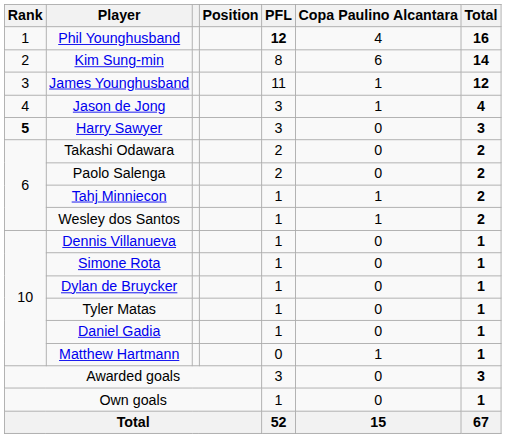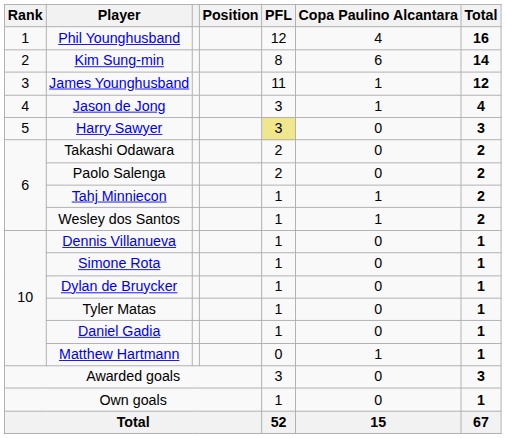(279, 38) bold -> (279, 38) normal
(25, 128) bold -> (25, 128) normal
(279, 128) no background -> (279, 128) khaki background
